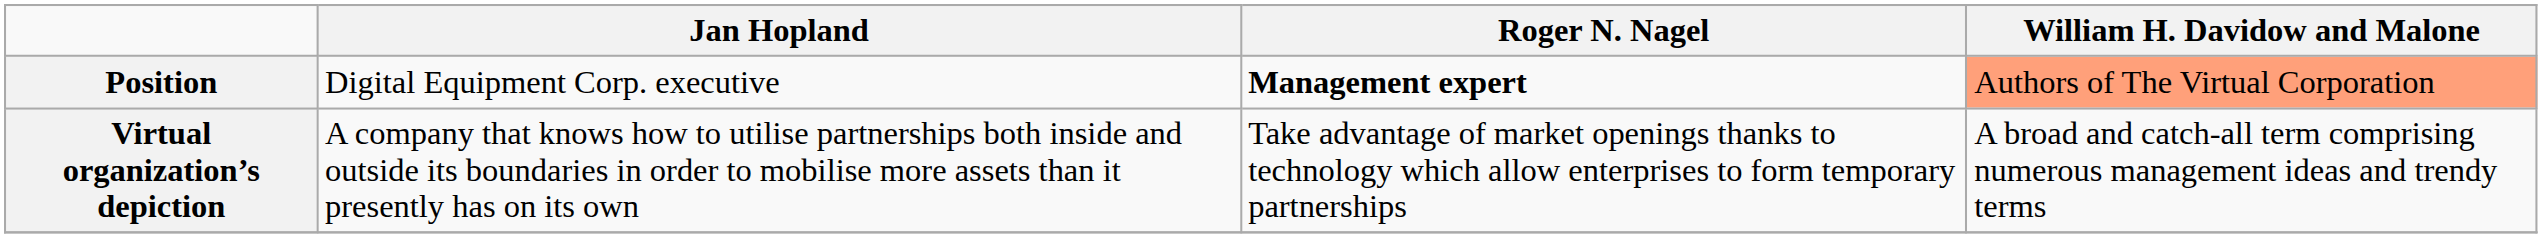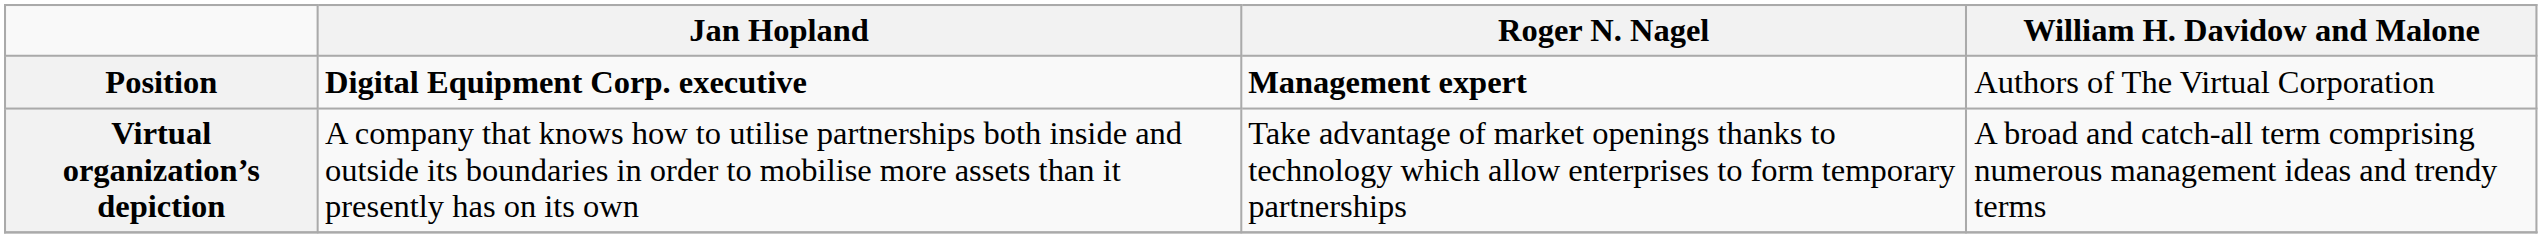(552, 81) normal -> (566, 81) bold
(2205, 81) lightsalmon background -> (2205, 81) no background
